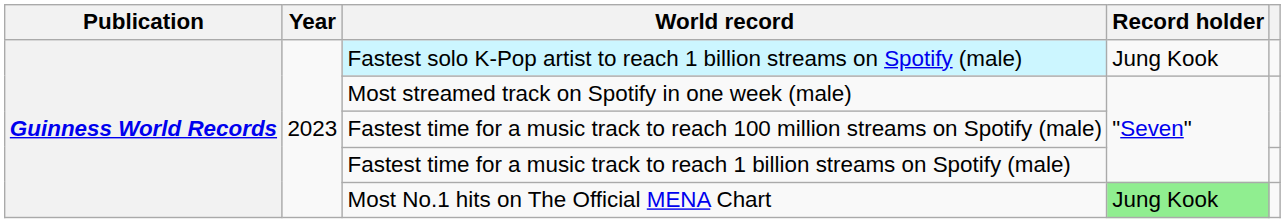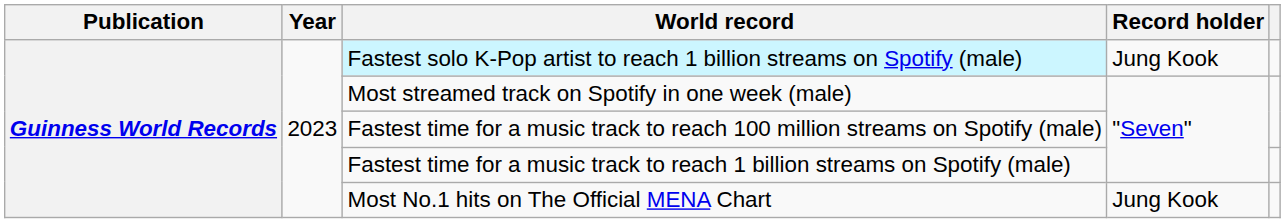(1165, 199) lightgreen background -> (1165, 199) no background
